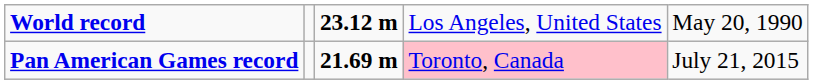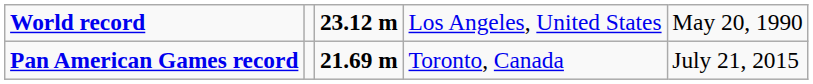(486, 60) pink background -> (486, 60) no background
